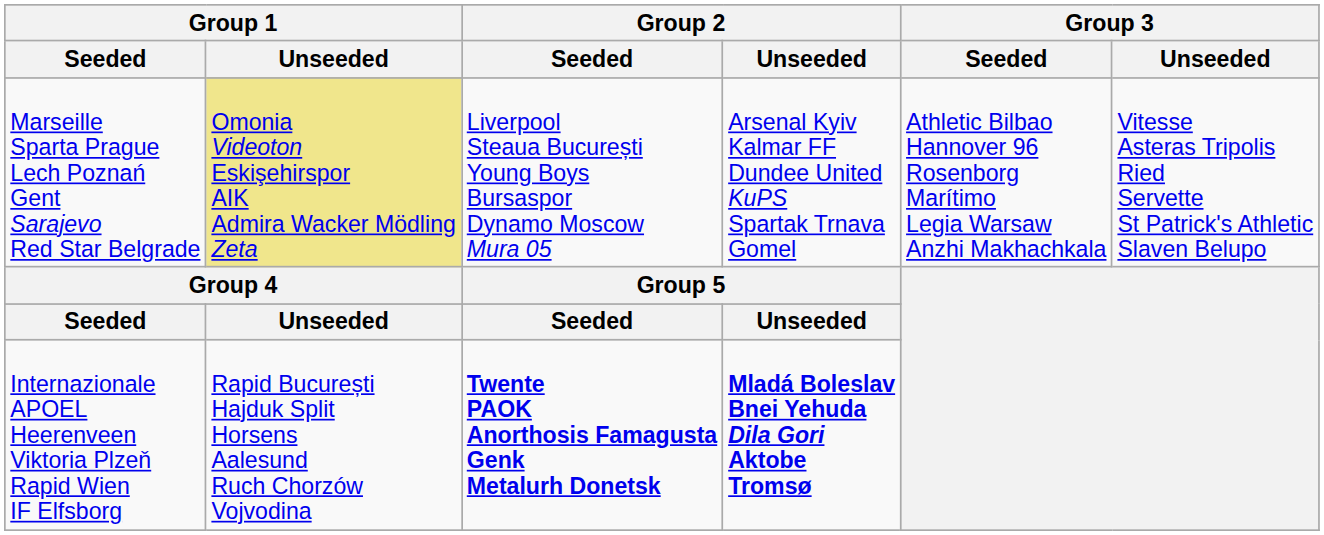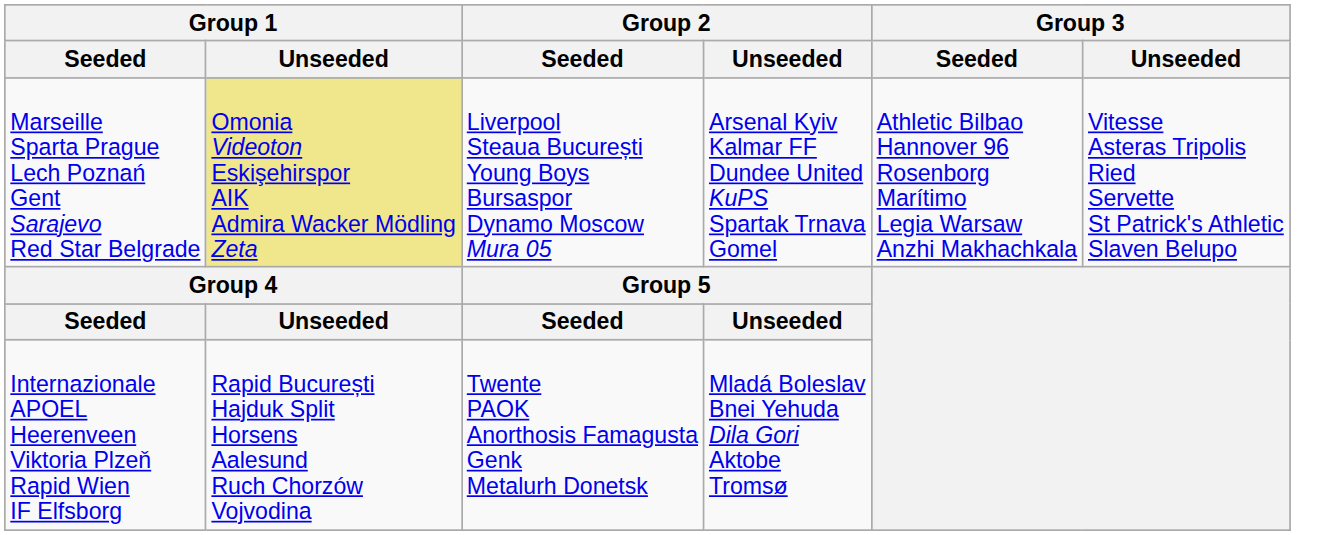(592, 434) bold -> (582, 434) normal
(812, 434) bold -> (787, 434) normal
